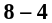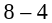(26, 11) bold -> (26, 11) normal
